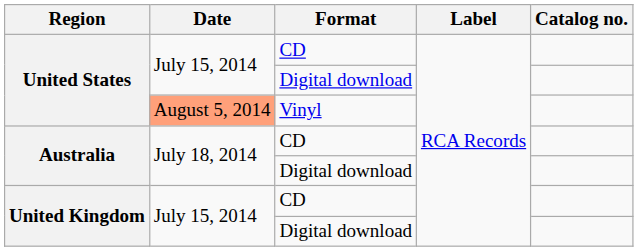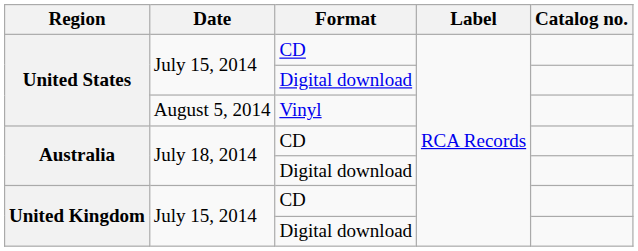(212, 110) lightsalmon background -> (212, 110) no background
